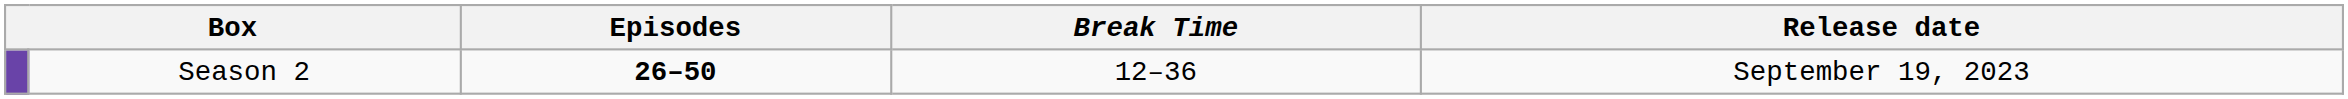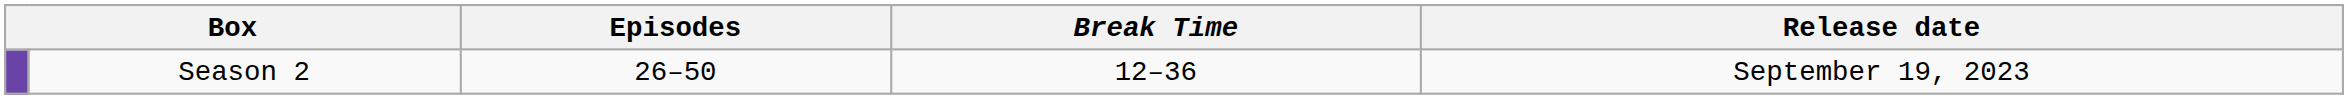(675, 72) bold -> (675, 72) normal
